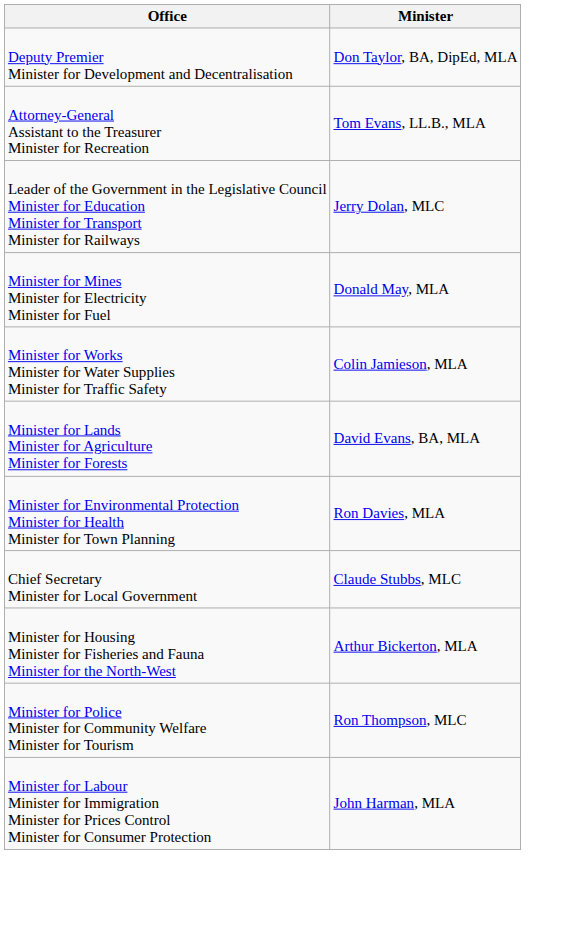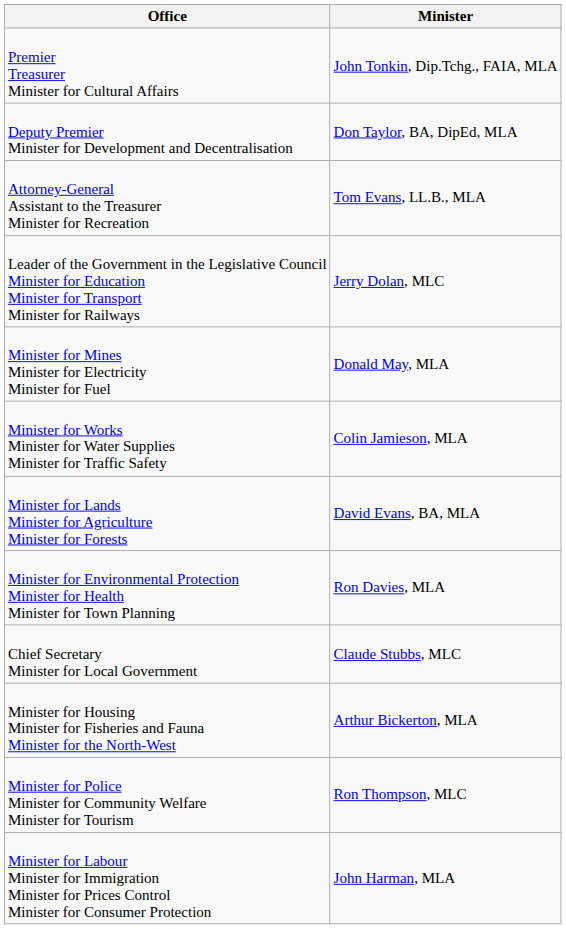+ row: (93, 74)
